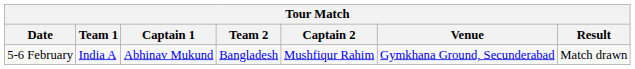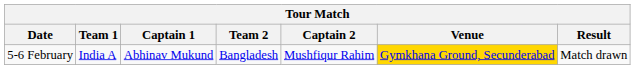(467, 54) no background -> (467, 54) gold background
